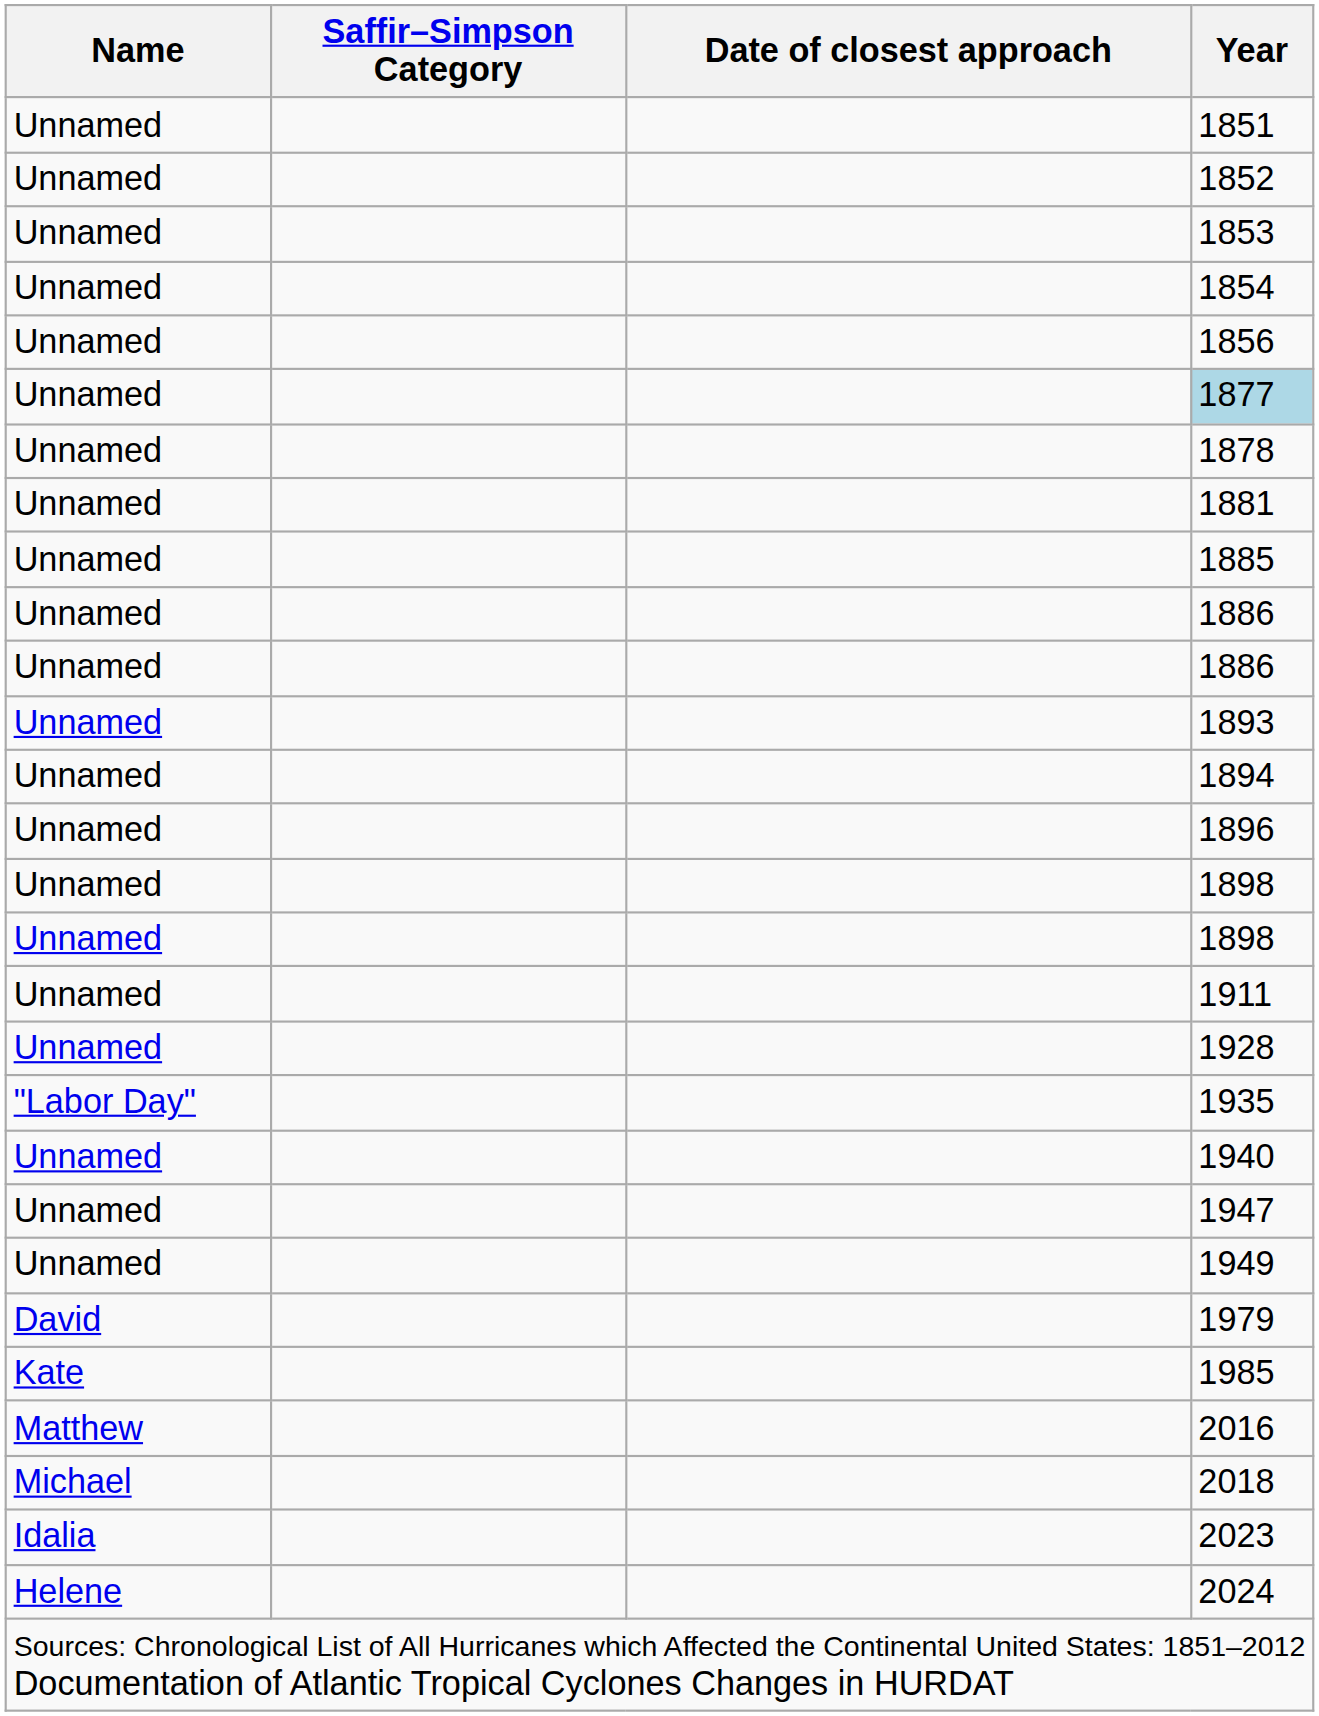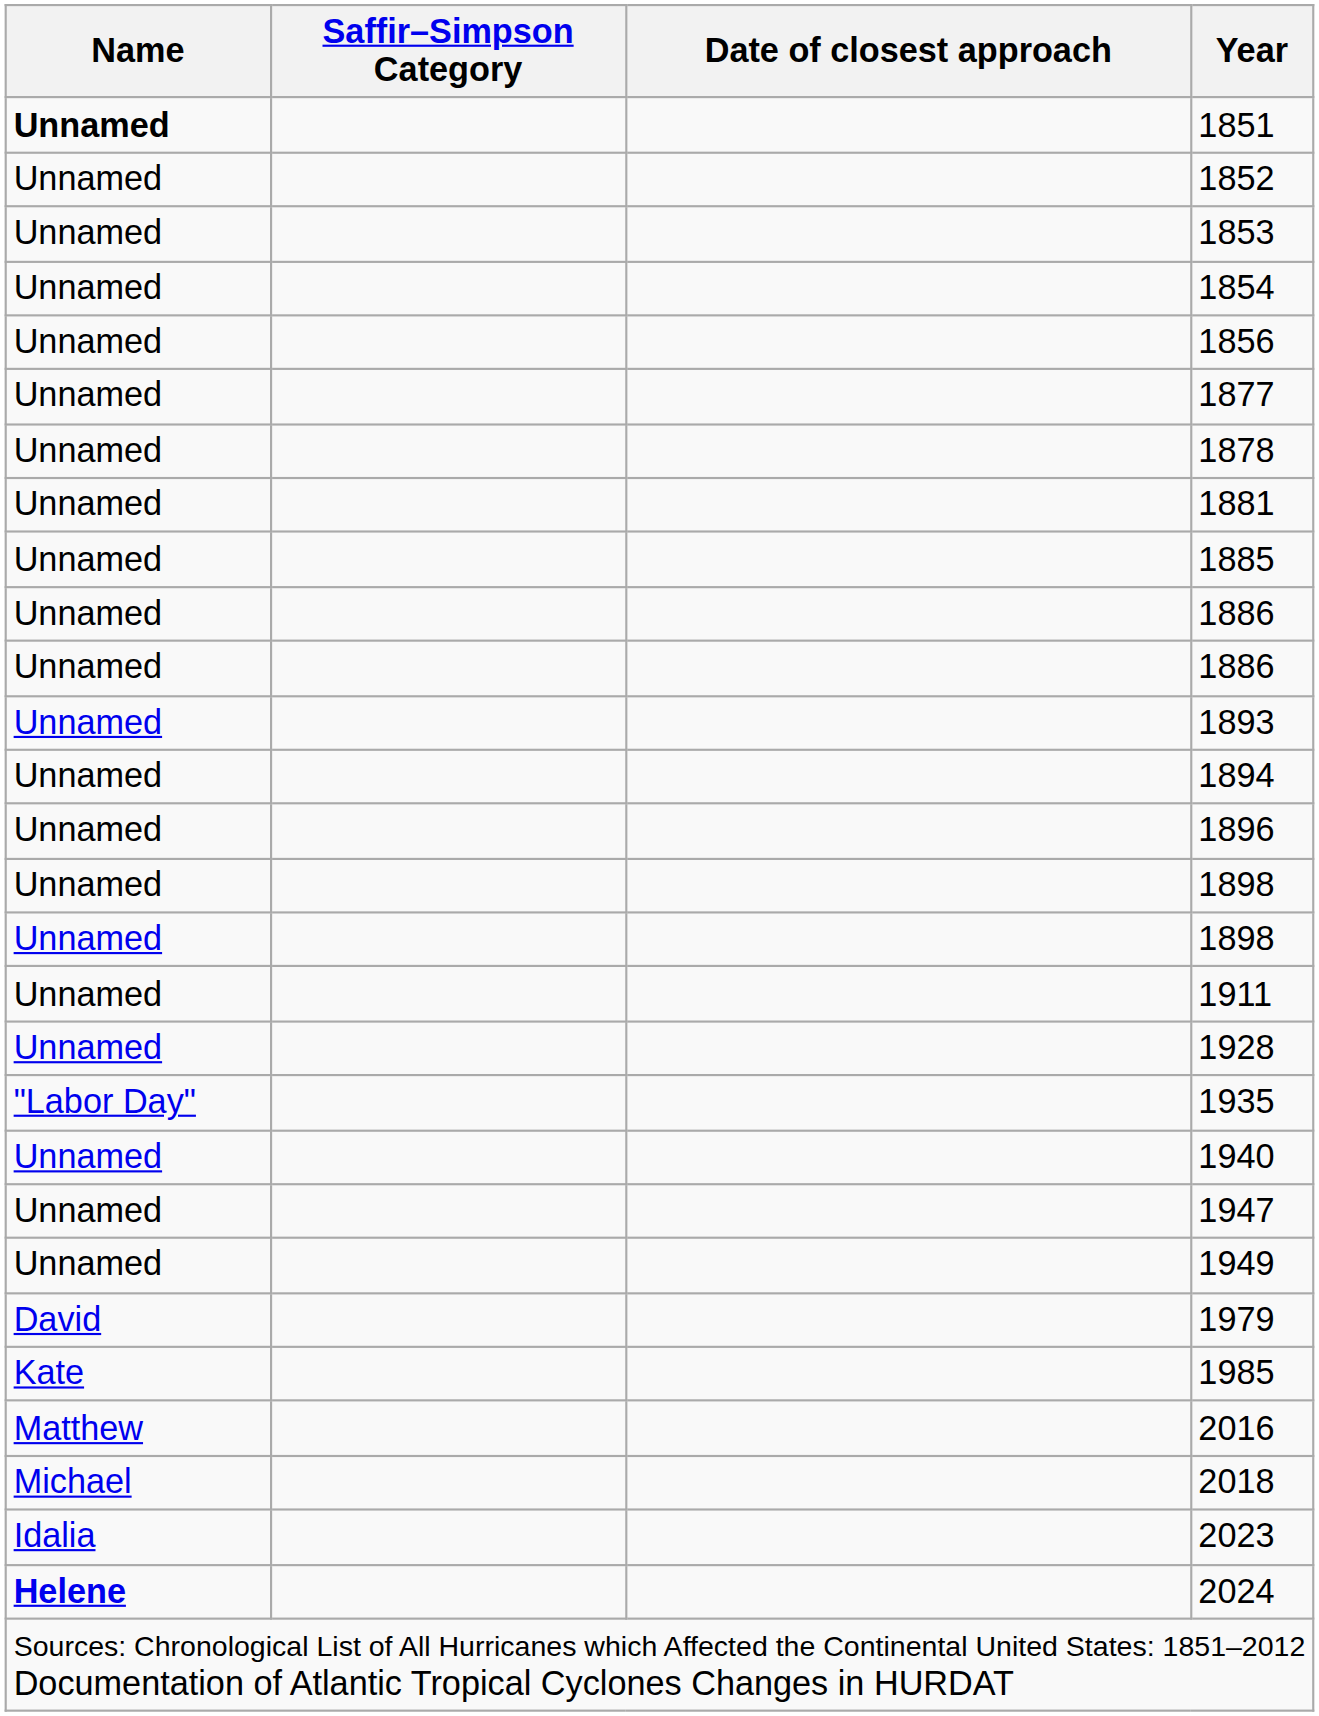(88, 124) normal -> (92, 124) bold
(1236, 395) lightblue background -> (1236, 395) no background
(68, 1590) normal -> (70, 1590) bold
